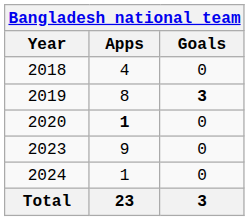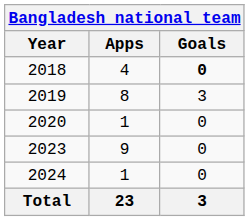(202, 70) normal -> (202, 70) bold
(202, 97) bold -> (202, 97) normal
(125, 123) bold -> (125, 123) normal
